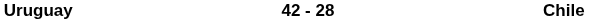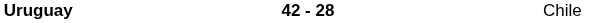(564, 10) bold -> (562, 10) normal
